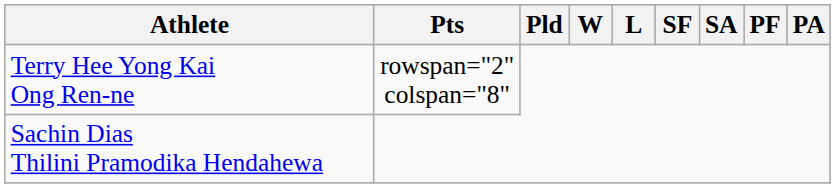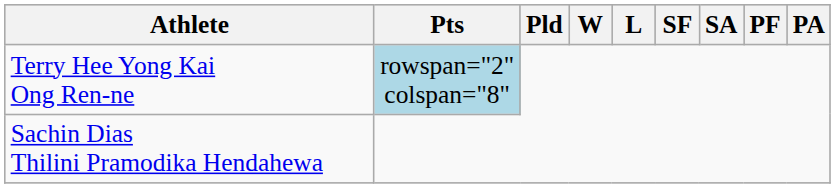(447, 79) no background -> (447, 79) lightblue background
